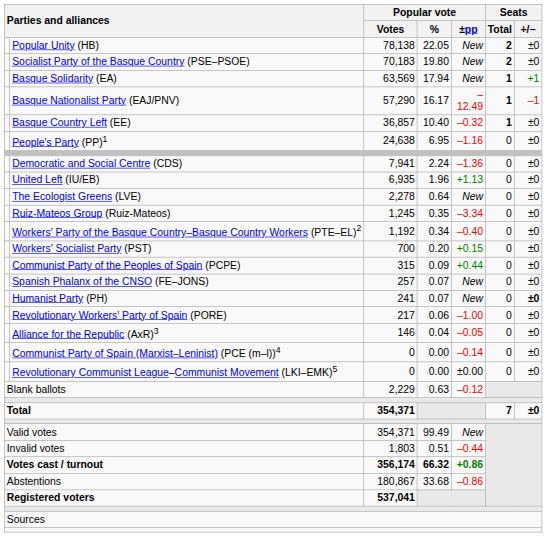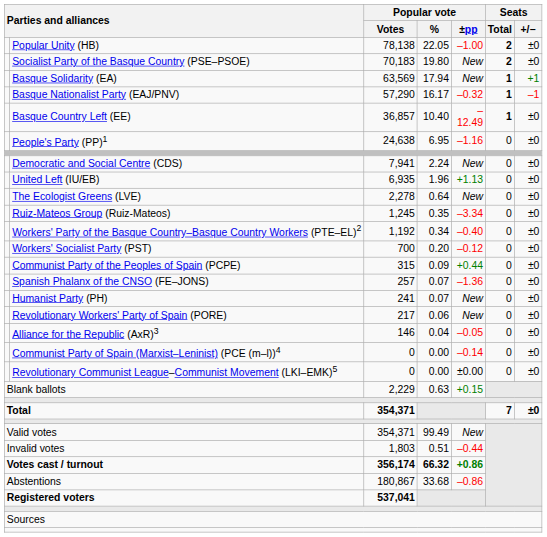(473, 45) New -> (470, 45) –1.00
(470, 101) –12.49 -> (470, 95) –0.32
(470, 123) –0.32 -> (470, 117) –12.49
(470, 164) –1.36 -> (473, 164) New
(470, 249) +0.15 -> (470, 249) –0.12
(473, 282) New -> (470, 282) –1.36
(534, 298) bold -> (534, 298) normal
(470, 315) –1.00 -> (473, 315) New
(470, 389) –0.12 -> (470, 389) +0.15
